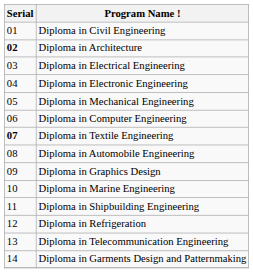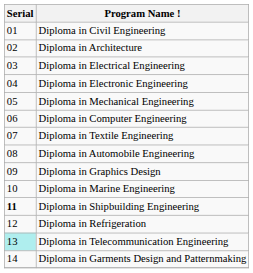(12, 48) bold -> (12, 48) normal
(12, 136) bold -> (12, 136) normal
(12, 207) normal -> (12, 207) bold
(12, 242) no background -> (12, 242) paleturquoise background
